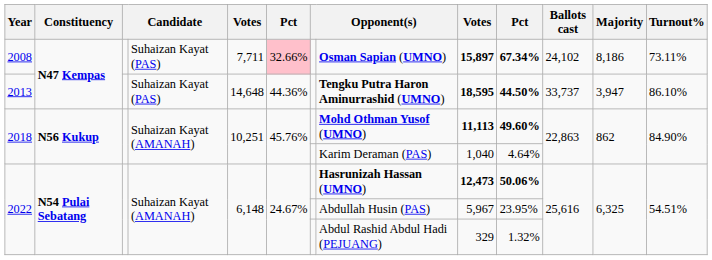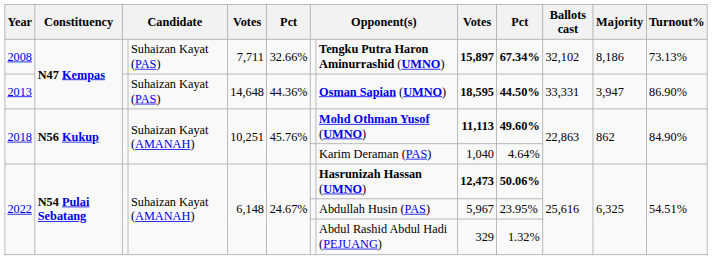(289, 56) pink background -> (289, 56) no background
(383, 56) Osman Sapian (UMNO) -> (382, 56) Tengku Putra Haron Aminurrashid (UMNO)
(562, 56) 24,102 -> (562, 56) 32,102
(668, 56) 73.11% -> (668, 56) 73.13%
(382, 91) Tengku Putra Haron Aminurrashid (UMNO) -> (383, 91) Osman Sapian (UMNO)
(562, 91) 33,737 -> (562, 91) 33,331
(668, 91) 86.10% -> (668, 91) 86.90%
